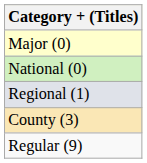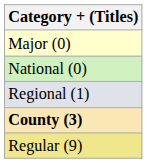(43, 119) normal -> (45, 119) bold
(45, 145) no background -> (45, 145) khaki background
